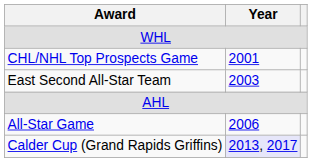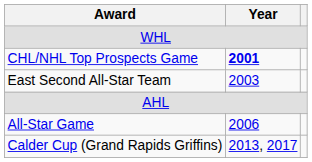(244, 59) normal -> (244, 59) bold
(263, 146) lavender background -> (263, 146) no background
